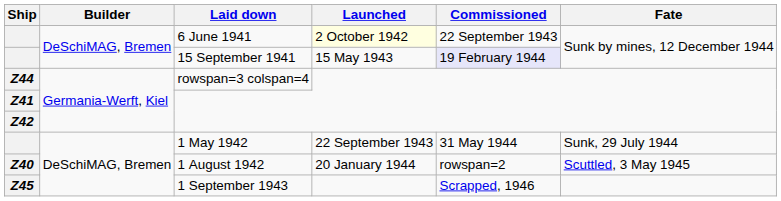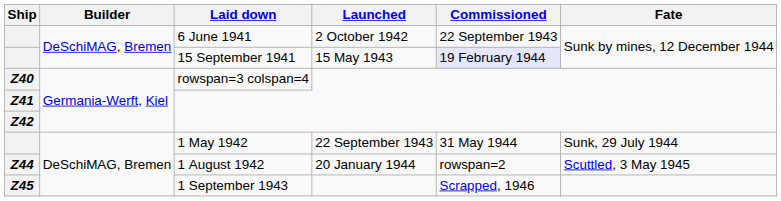(362, 36) lightyellow background -> (362, 36) no background
(22, 79) Z44 -> (22, 79) Z40
(22, 164) Z40 -> (22, 164) Z44
